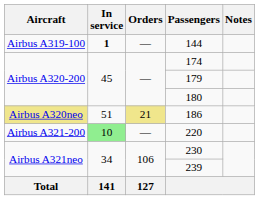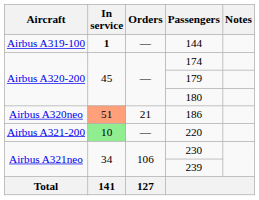(46, 114) khaki background -> (46, 114) no background
(107, 114) no background -> (107, 114) lightsalmon background
(145, 114) khaki background -> (145, 114) no background
